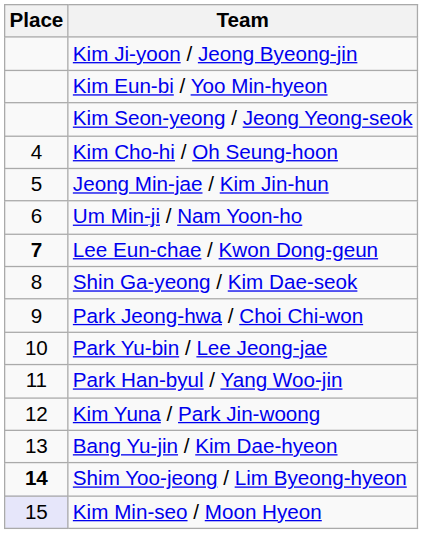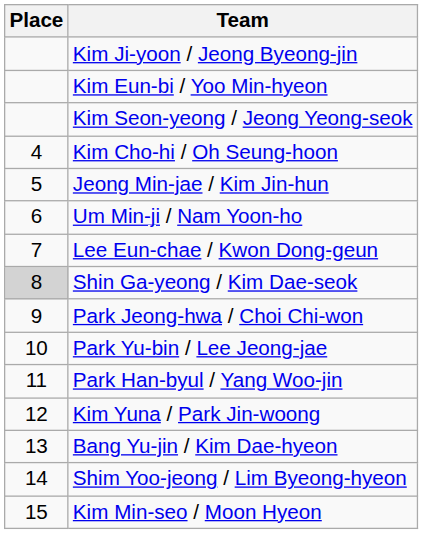(36, 250) bold -> (36, 250) normal
(36, 282) no background -> (36, 282) lightgrey background
(36, 479) bold -> (36, 479) normal
(36, 511) lavender background -> (36, 511) no background
